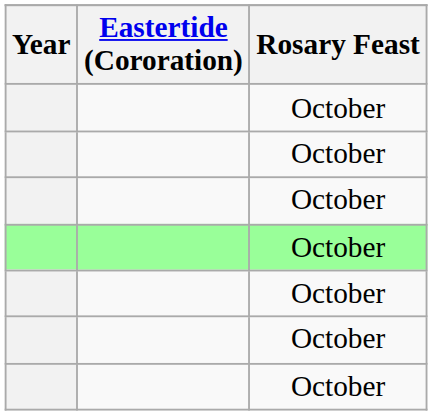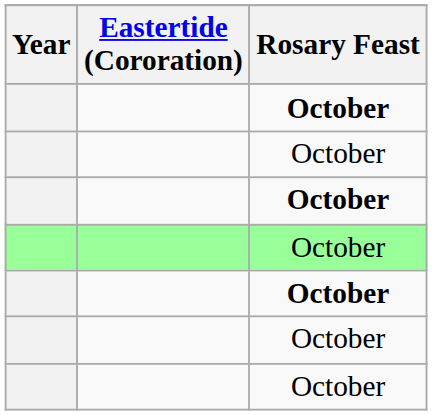(338, 107) normal -> (338, 107) bold
(338, 200) normal -> (338, 200) bold
(338, 293) normal -> (338, 293) bold
